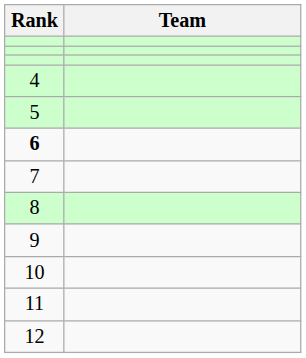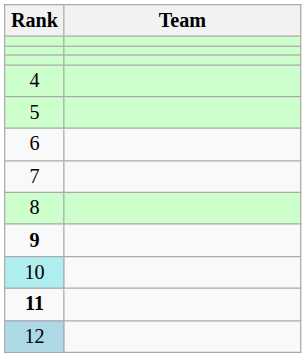(34, 144) bold -> (34, 144) normal
(34, 240) normal -> (34, 240) bold
(34, 272) no background -> (34, 272) paleturquoise background
(34, 304) normal -> (34, 304) bold
(34, 336) no background -> (34, 336) lightblue background
